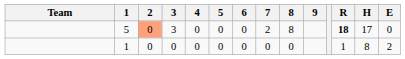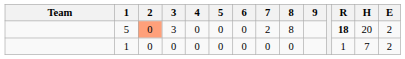(367, 29) 17 -> (367, 29) 20
(390, 29) 0 -> (390, 29) 2
(367, 46) 8 -> (367, 46) 7
